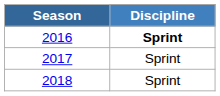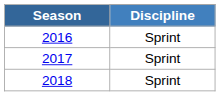(162, 37) bold -> (162, 37) normal
